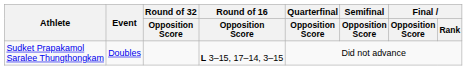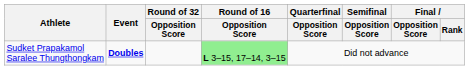(125, 53) normal -> (126, 53) bold
(242, 58) no background -> (244, 58) lightgreen background
